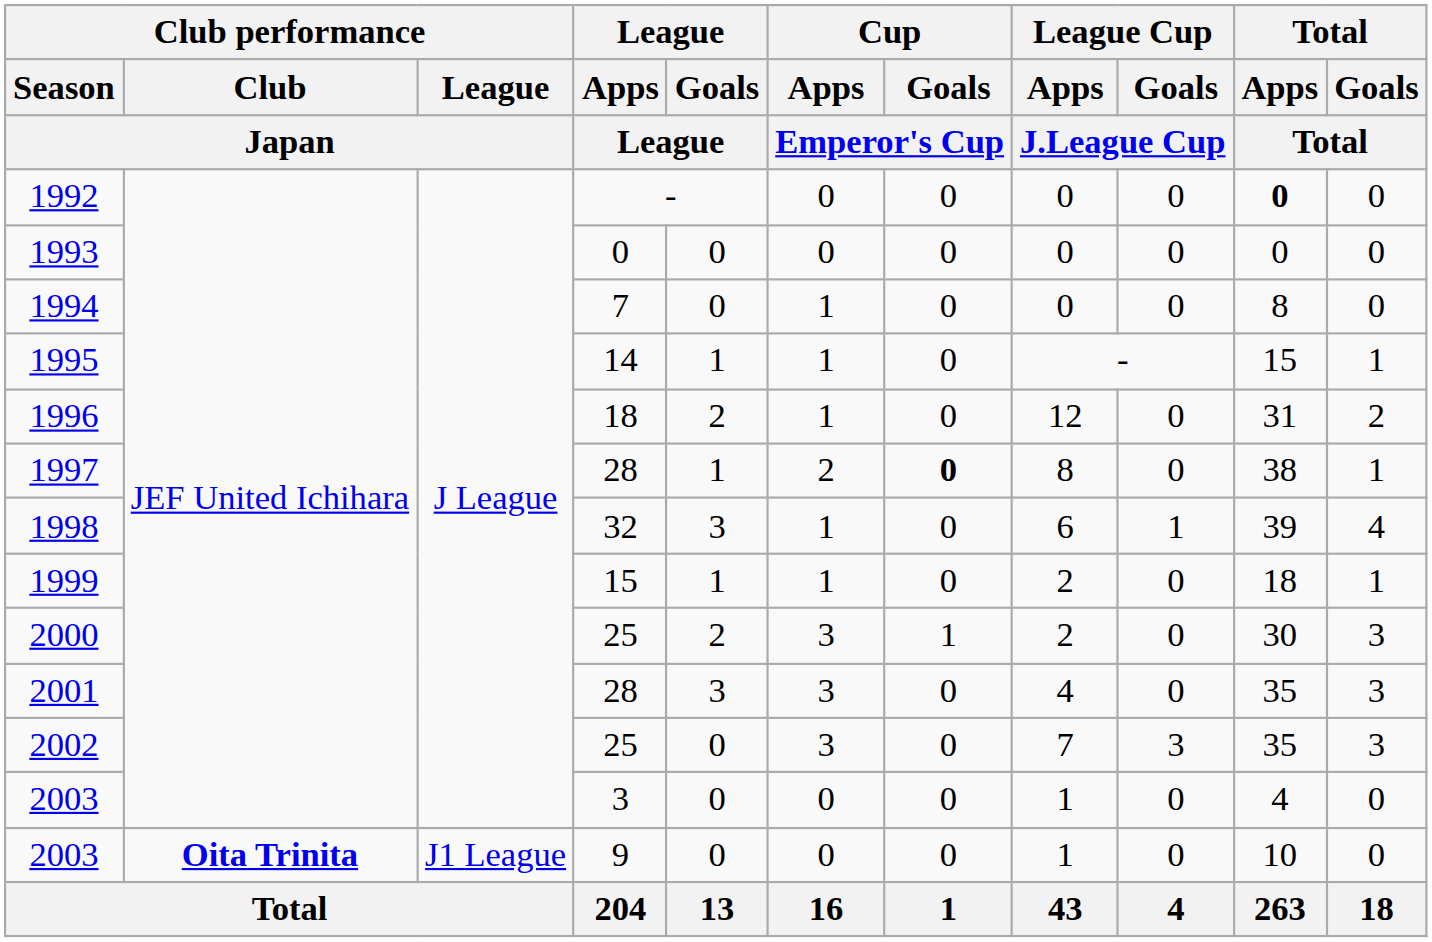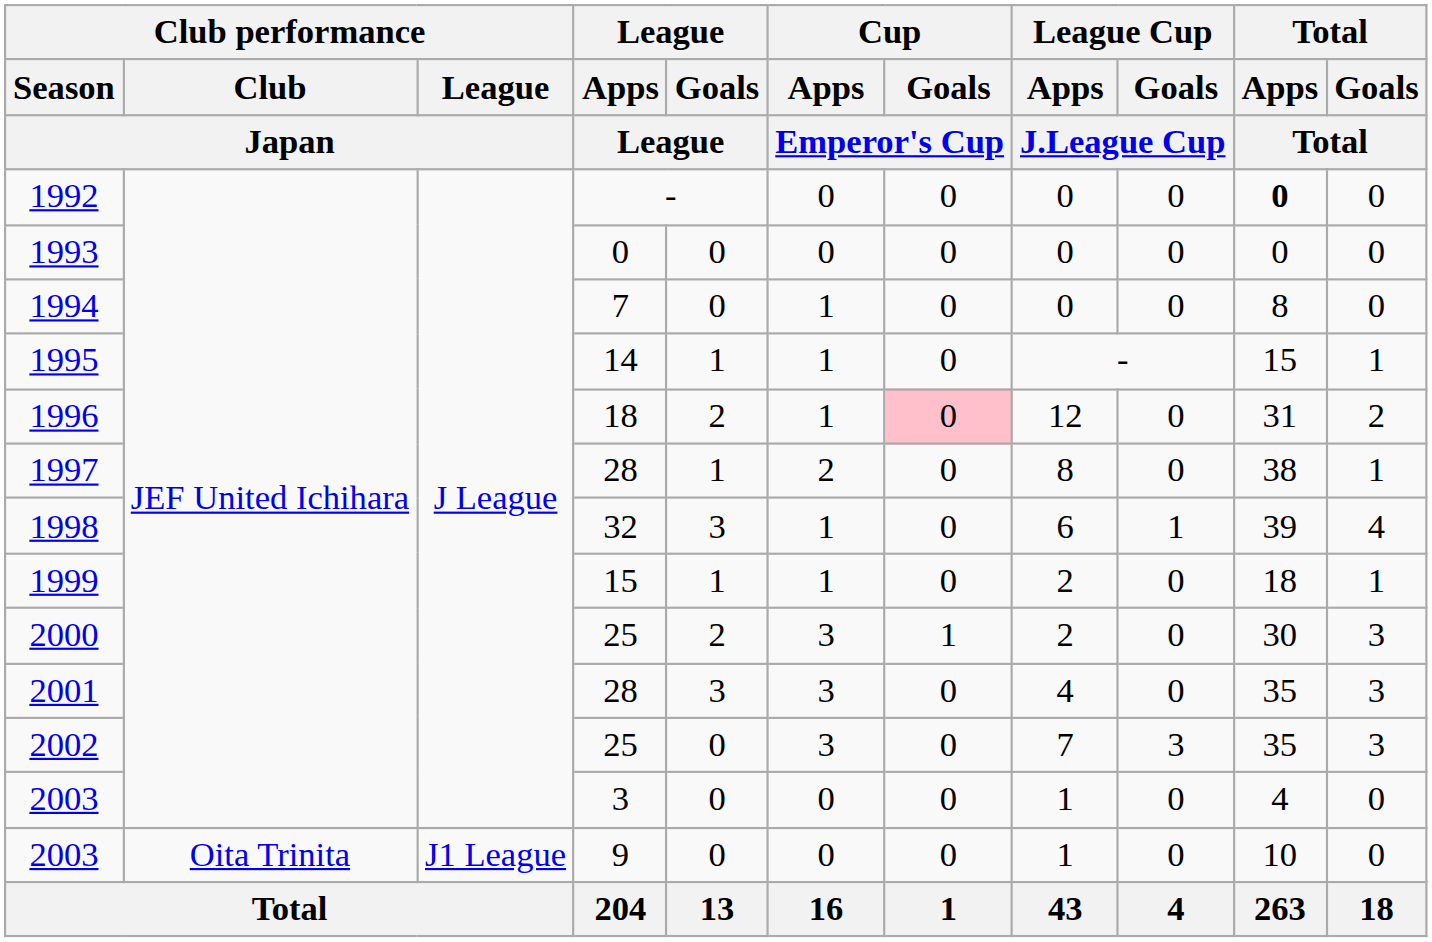(948, 415) no background -> (948, 415) pink background
(948, 470) bold -> (948, 470) normal
(270, 854) bold -> (270, 854) normal
